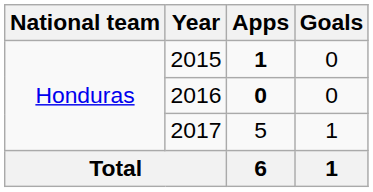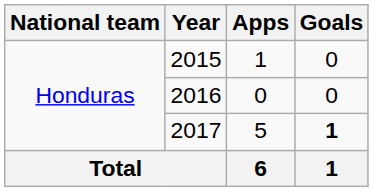(261, 58) bold -> (261, 58) normal
(261, 95) bold -> (261, 95) normal
(332, 131) normal -> (332, 131) bold
